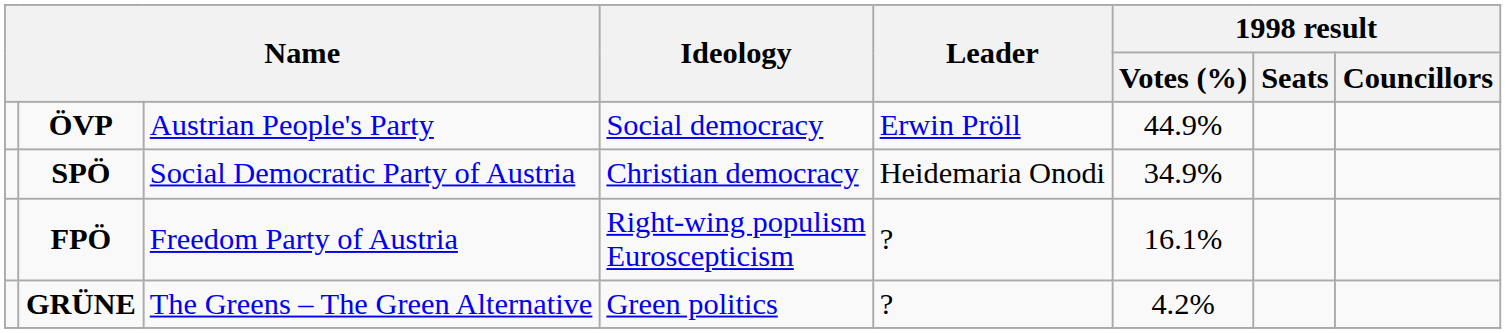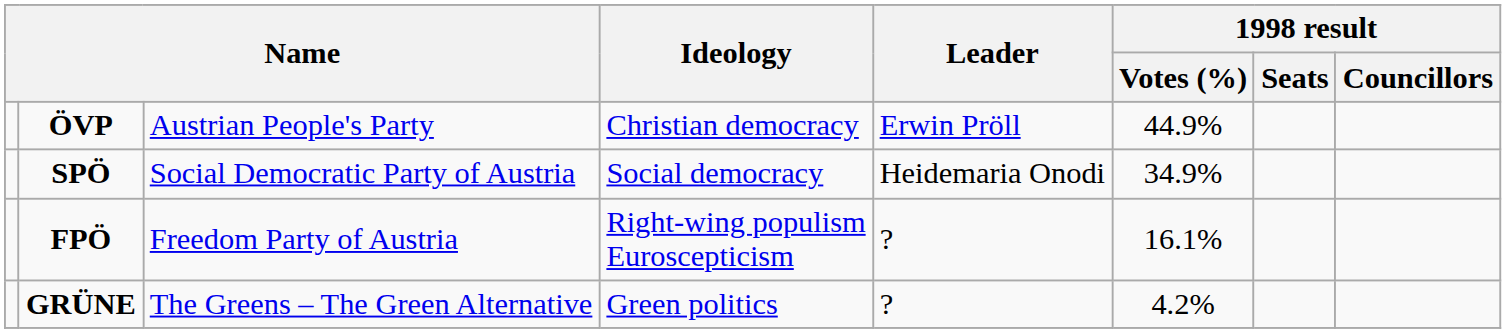(715, 125) Social democracy -> (733, 125) Christian democracy
(733, 173) Christian democracy -> (715, 173) Social democracy
